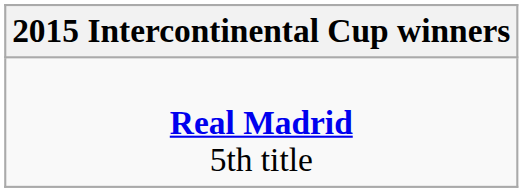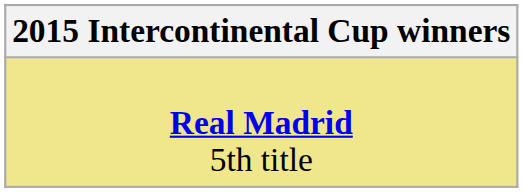(261, 140) no background -> (261, 140) khaki background
